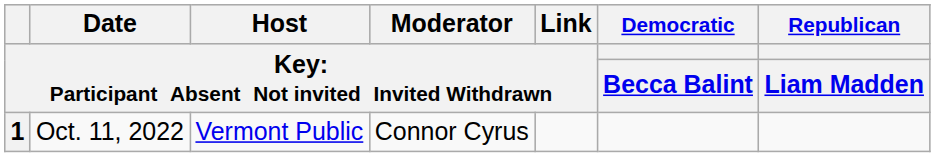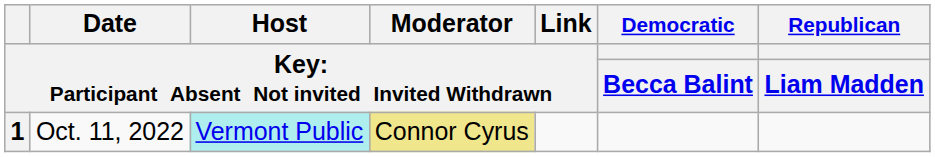(279, 131) no background -> (279, 131) paleturquoise background
(452, 131) no background -> (452, 131) khaki background
